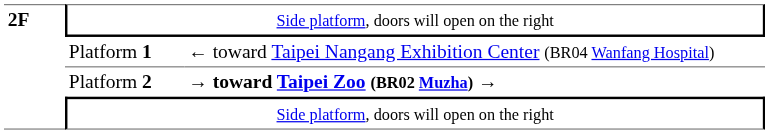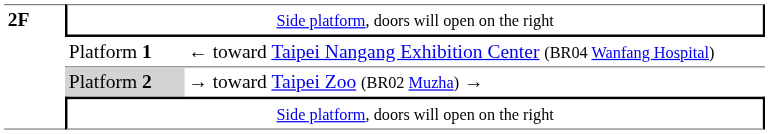(110, 81) no background -> (110, 81) lightgrey background
(343, 81) bold -> (336, 81) normal
